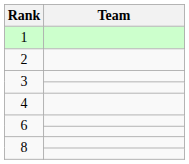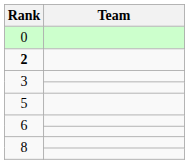(24, 37) 1 -> (24, 37) 0
(24, 59) normal -> (24, 59) bold
(24, 103) 4 -> (24, 103) 5
